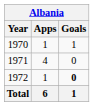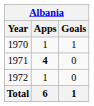(45, 61) normal -> (45, 61) bold
(74, 77) bold -> (74, 77) normal
